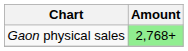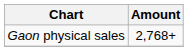(156, 35) lightgreen background -> (156, 35) no background
